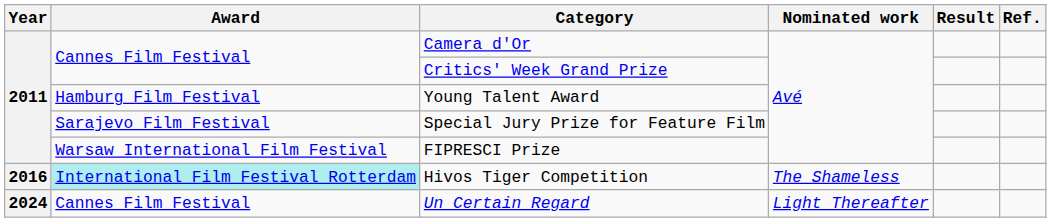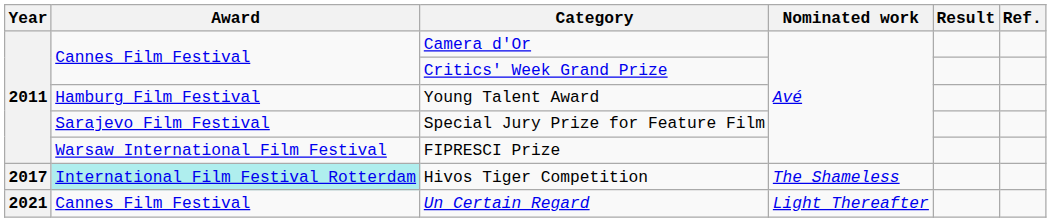(28, 177) 2016 -> (28, 177) 2017
(28, 203) 2024 -> (28, 203) 2021
